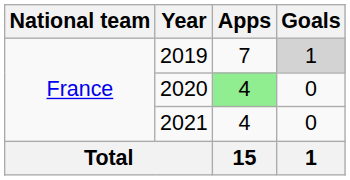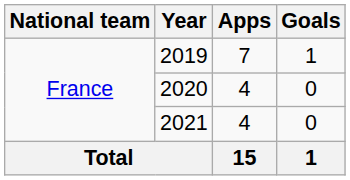(311, 55) lightgrey background -> (311, 55) no background
(244, 89) lightgreen background -> (244, 89) no background
